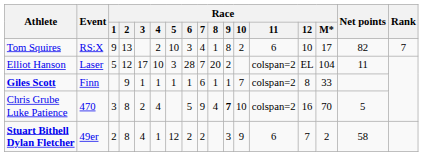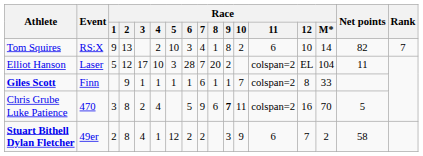(327, 47) 17 -> (326, 47) 14
(215, 106) 4 -> (215, 106) 6
(241, 106) 10 -> (241, 106) 11
